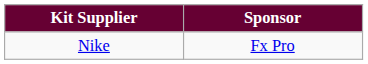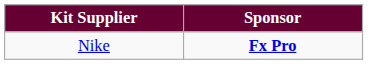(273, 45) normal -> (273, 45) bold
